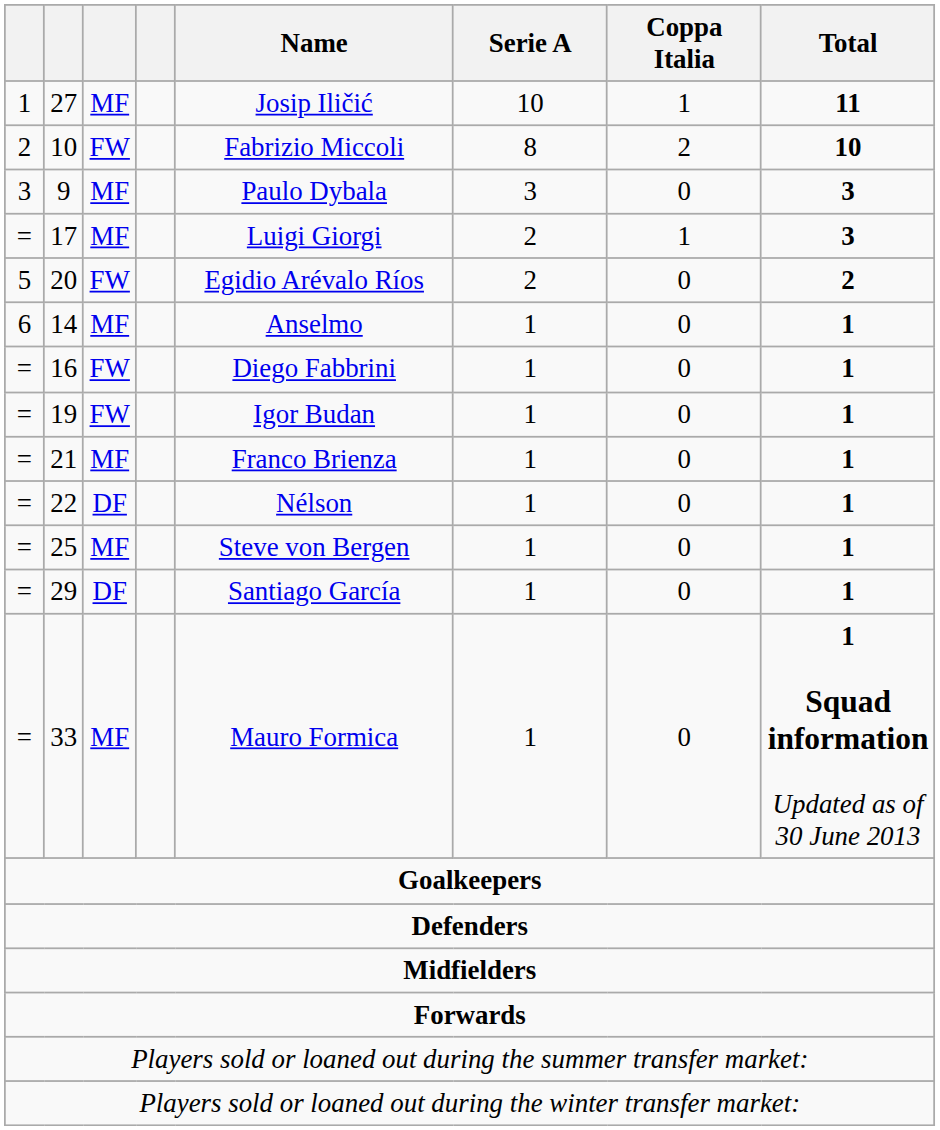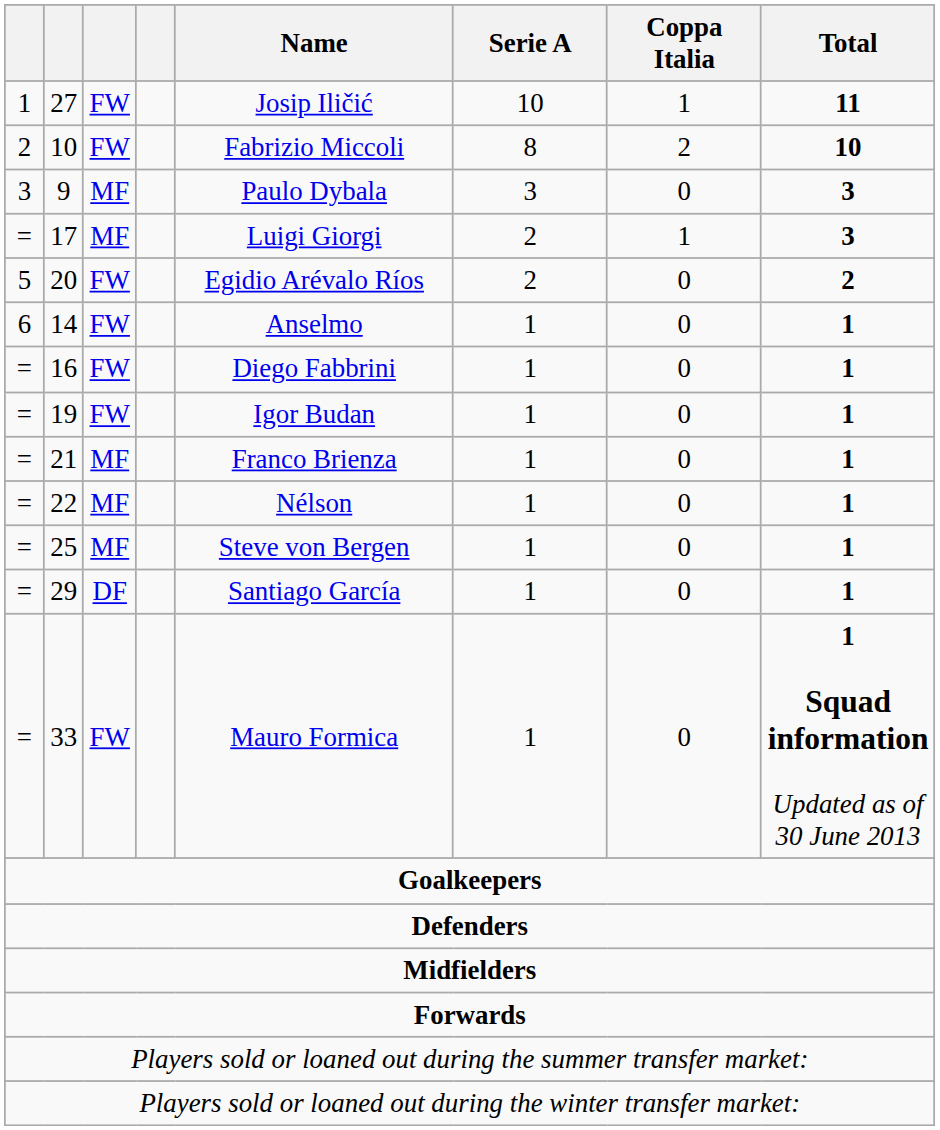(110, 103) MF -> (110, 103) FW
(110, 324) MF -> (110, 324) FW
(110, 502) DF -> (110, 502) MF
(110, 735) MF -> (110, 735) FW
